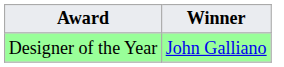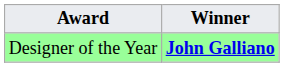(216, 47) normal -> (220, 47) bold
